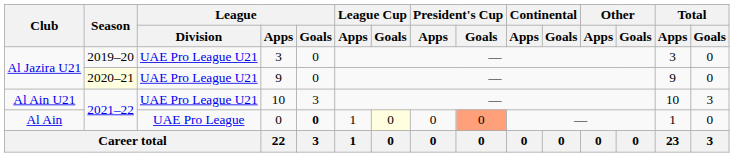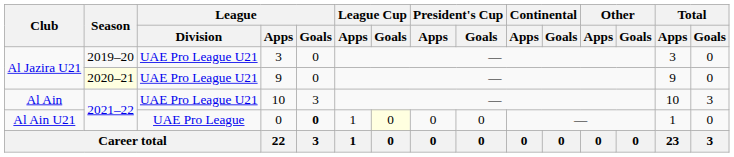(44, 99) Al Ain U21 -> (44, 99) Al Ain
(44, 120) Al Ain -> (44, 120) Al Ain U21
(481, 120) lightsalmon background -> (481, 120) no background
